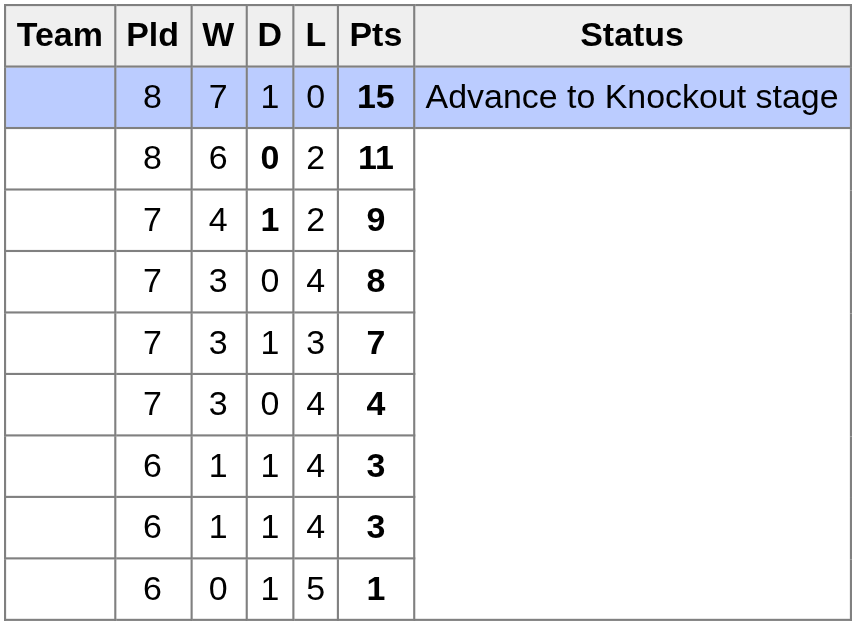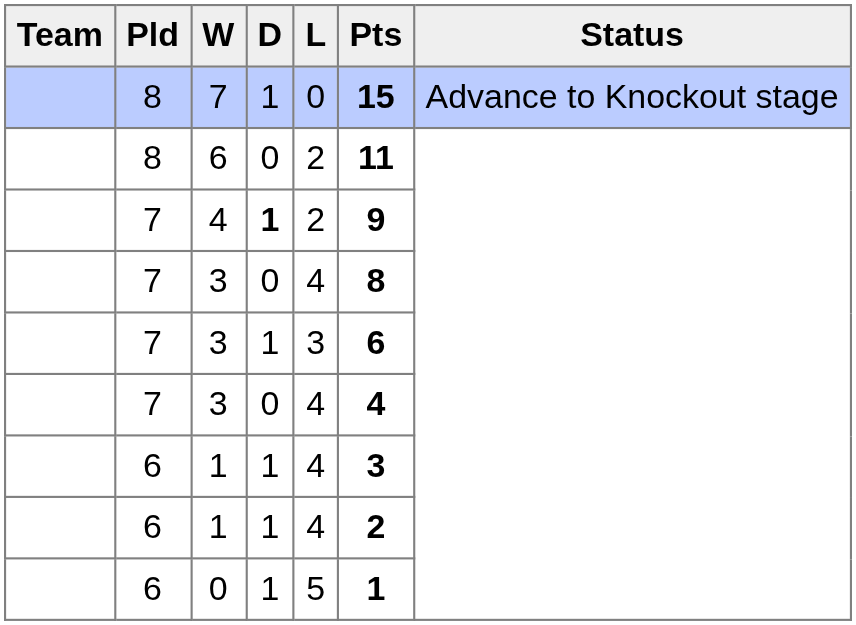(270, 158) bold -> (270, 158) normal
(376, 342) 7 -> (376, 342) 6
(376, 527) 3 -> (376, 527) 2
